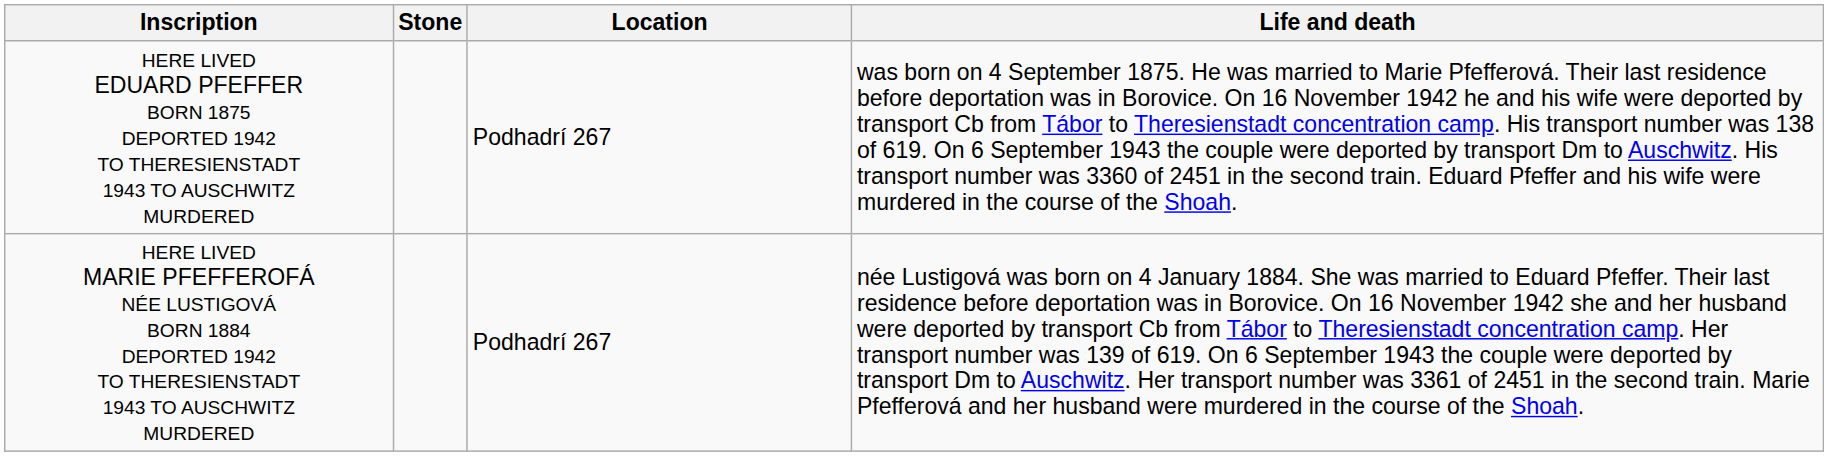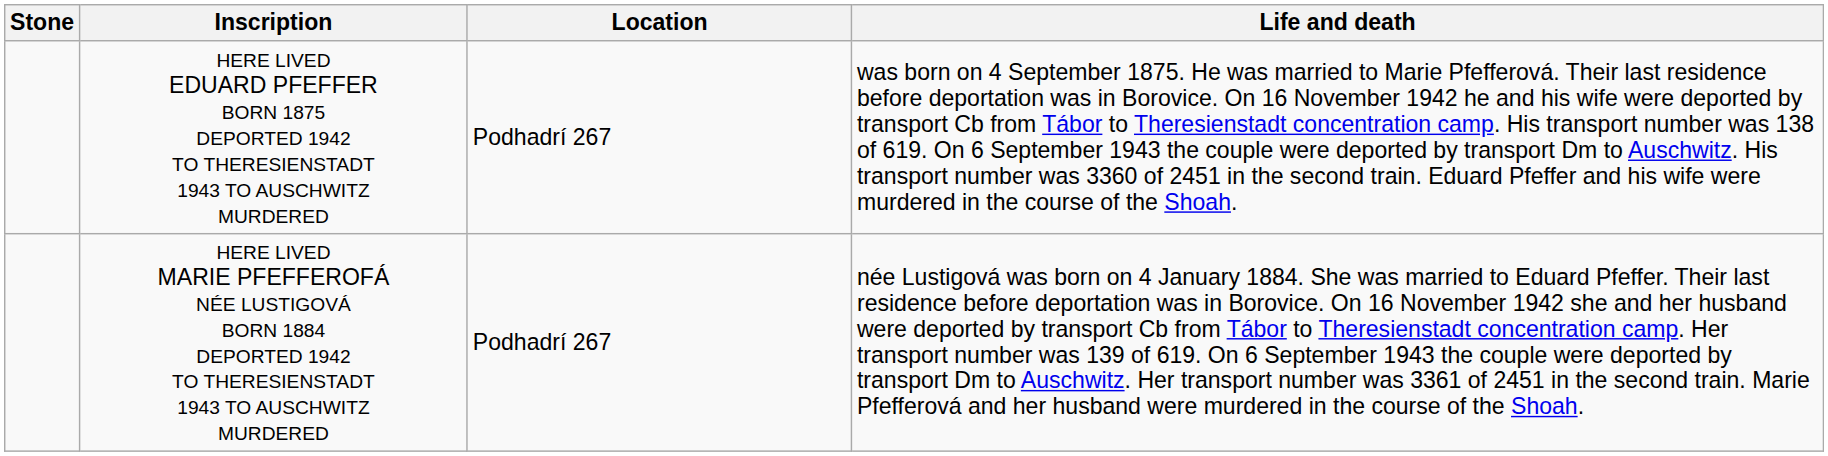columns swapped: (430, 22) <-> (199, 22)
